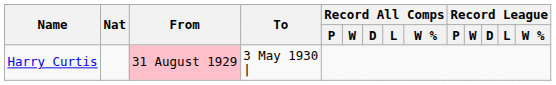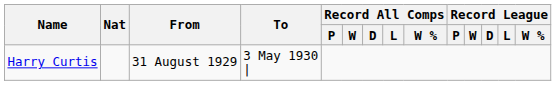(185, 63) pink background -> (185, 63) no background
